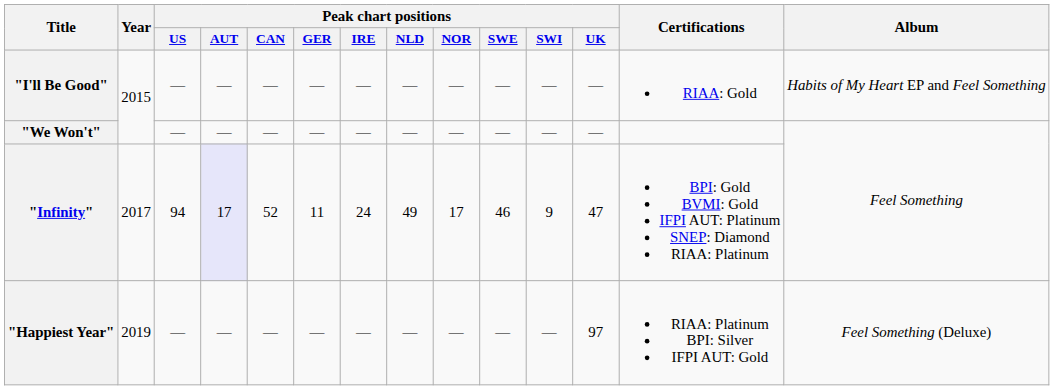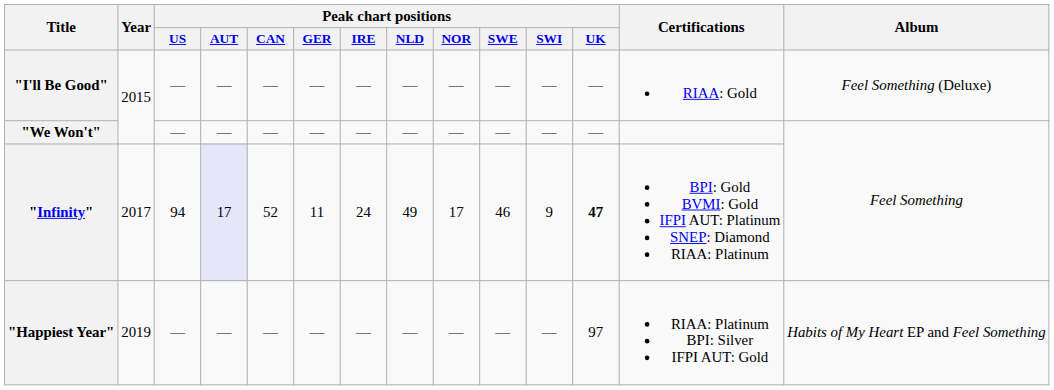(916, 85) Habits of My Heart EP and Feel Something -> (916, 85) Feel Something (Deluxe)
(596, 212) normal -> (596, 212) bold
(916, 332) Feel Something (Deluxe) -> (916, 332) Habits of My Heart EP and Feel Something
